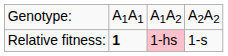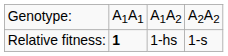(164, 40) pink background -> (164, 40) no background
